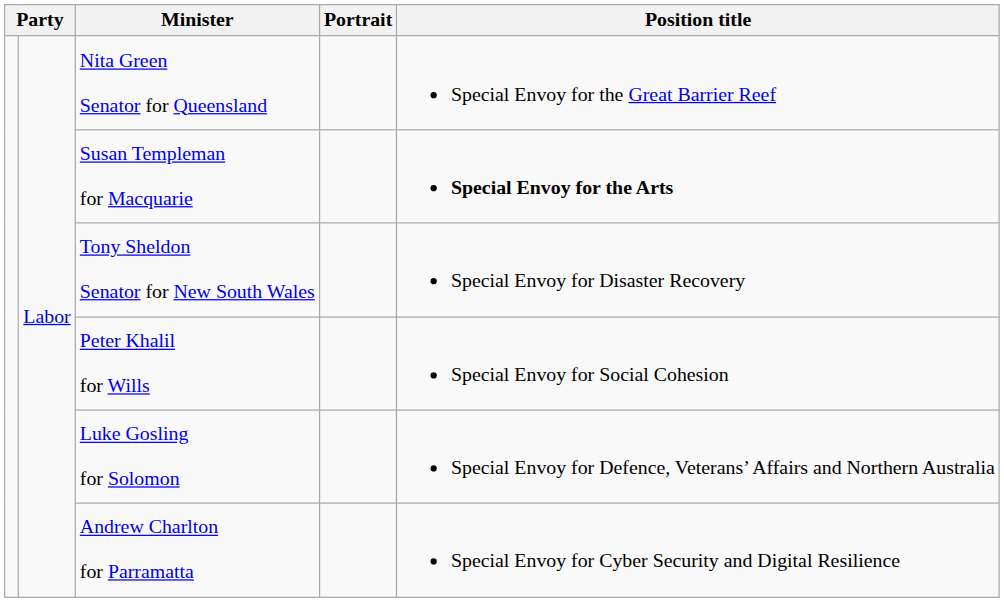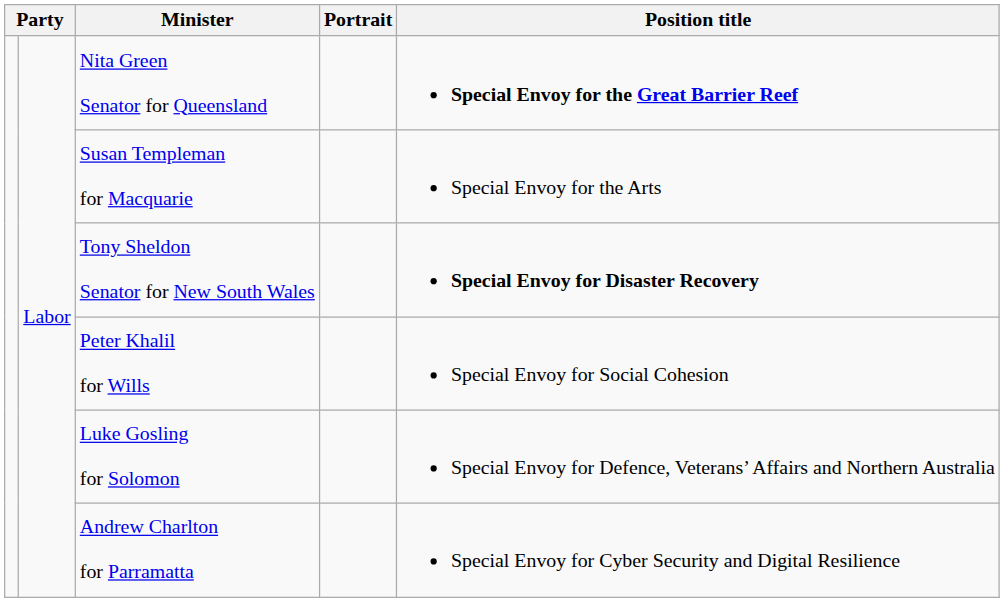(698, 94) normal -> (698, 94) bold
(698, 187) bold -> (698, 187) normal
(698, 281) normal -> (698, 281) bold
